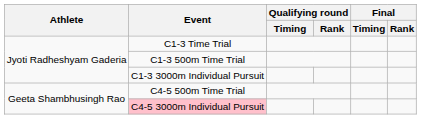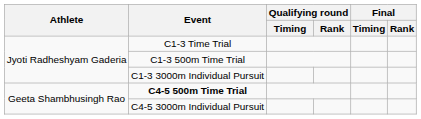(198, 91) normal -> (198, 91) bold
(198, 107) pink background -> (198, 107) no background
